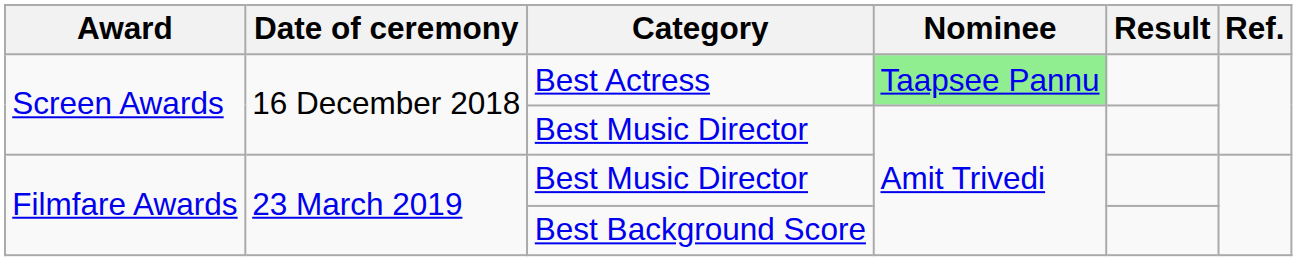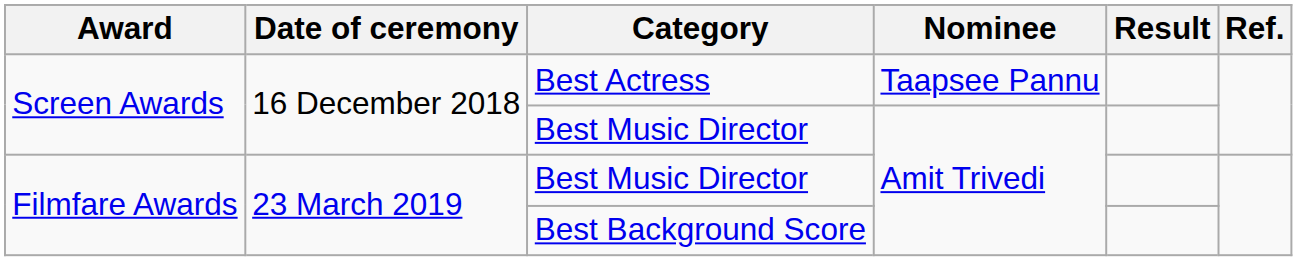(990, 79) lightgreen background -> (990, 79) no background
